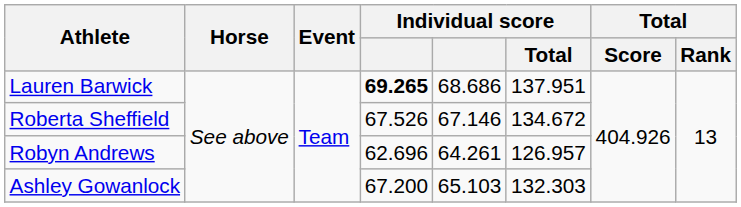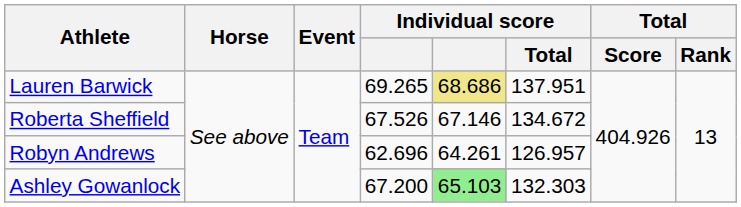(396, 87) bold -> (396, 87) normal
(470, 87) no background -> (470, 87) khaki background
(470, 185) no background -> (470, 185) lightgreen background
